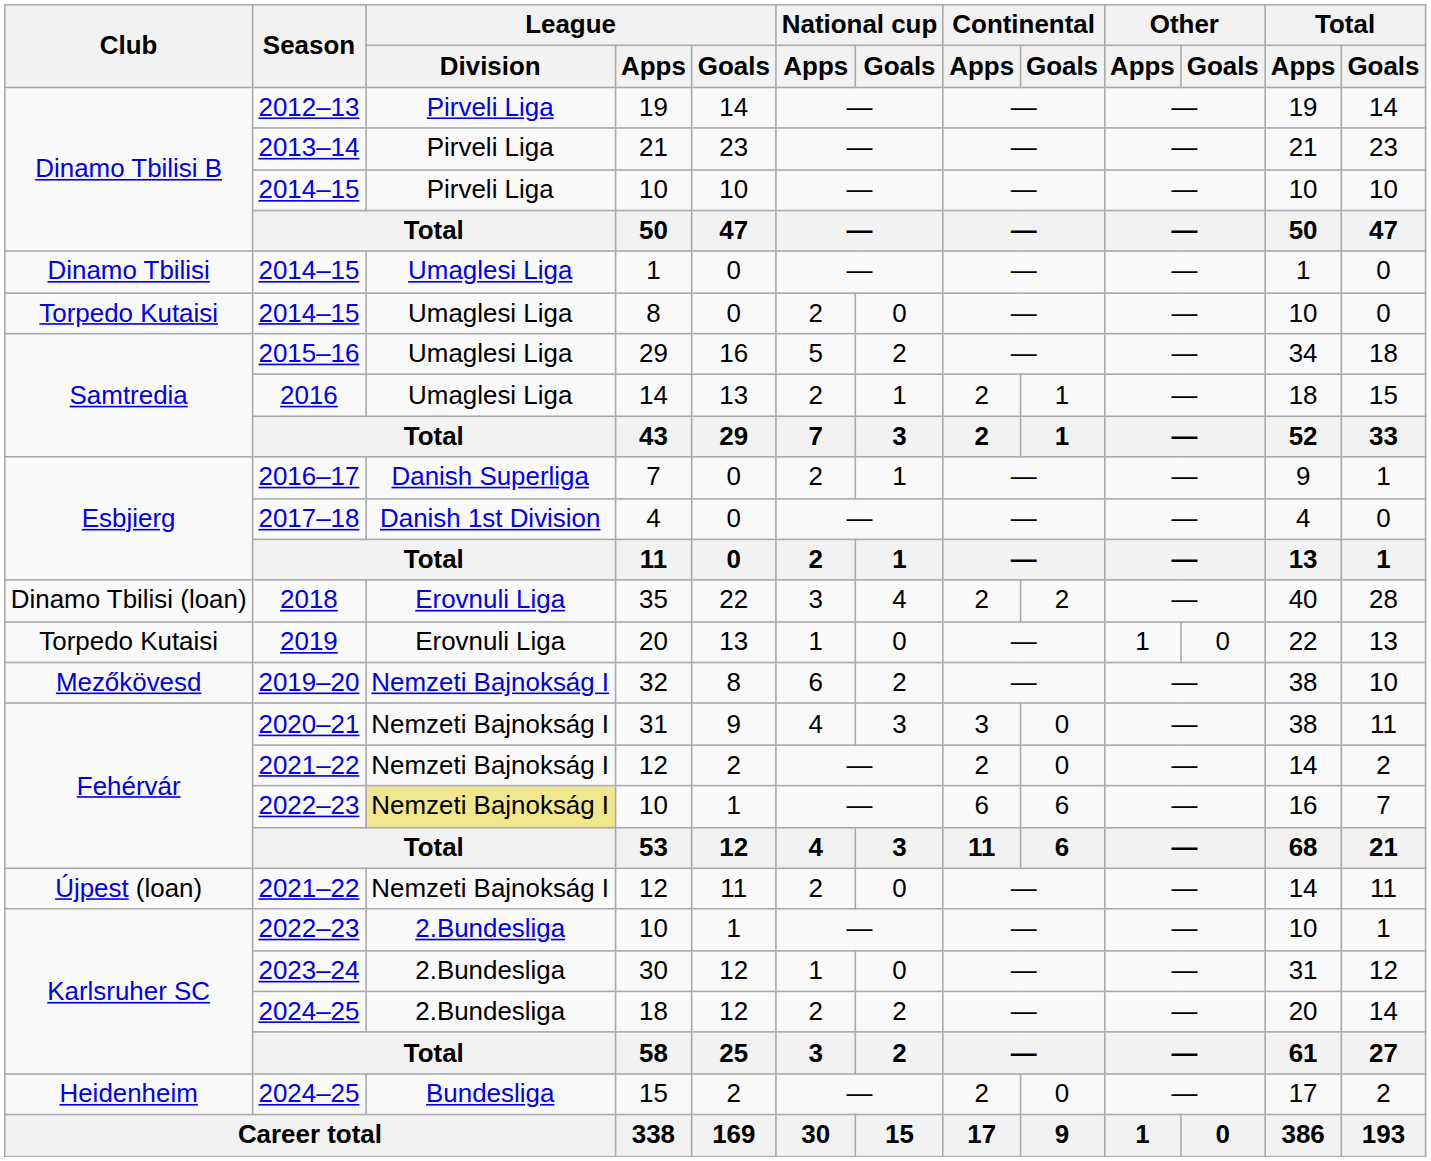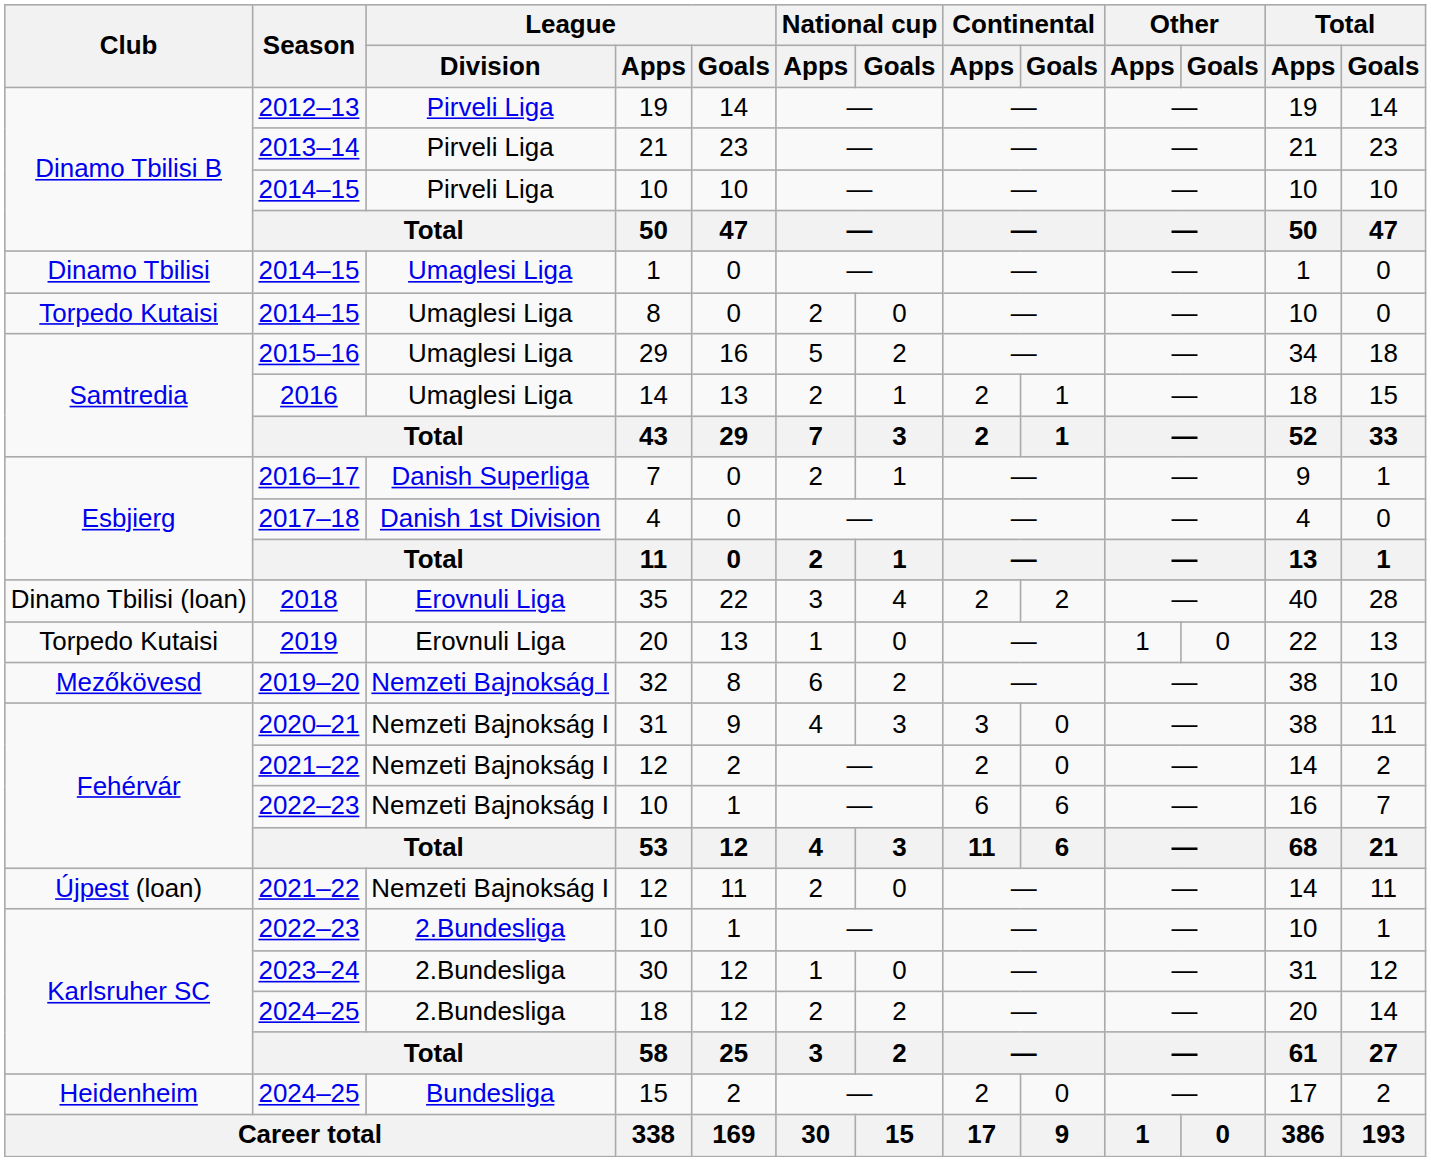(490, 806) khaki background -> (490, 806) no background
